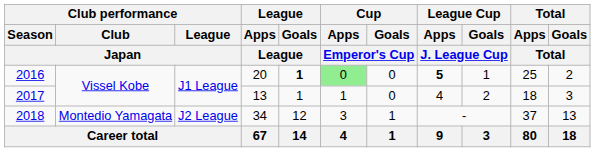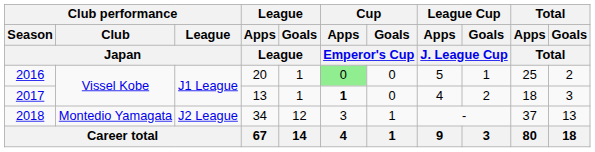(299, 75) bold -> (299, 75) normal
(440, 75) bold -> (440, 75) normal
(343, 95) normal -> (343, 95) bold
